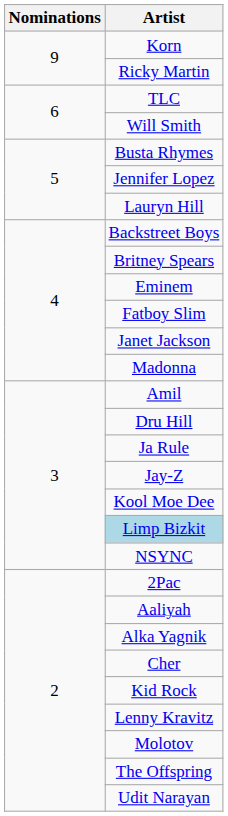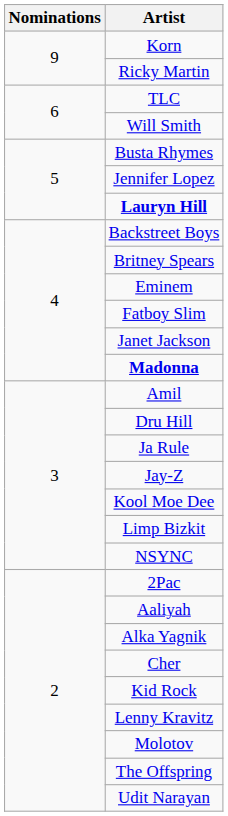(164, 206) normal -> (164, 206) bold
(164, 367) normal -> (164, 367) bold
(164, 529) lightblue background -> (164, 529) no background
